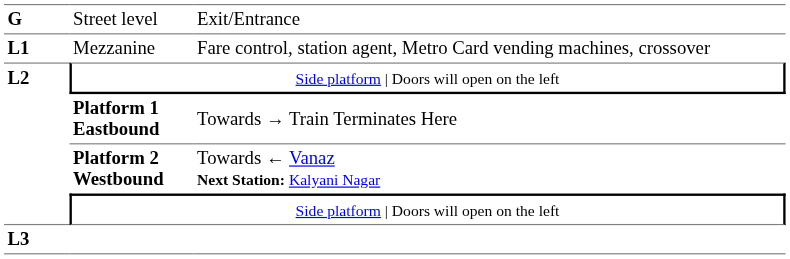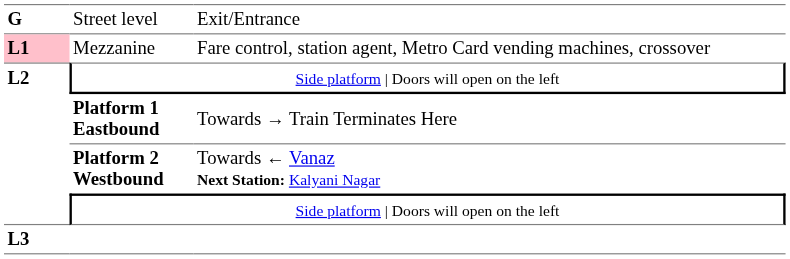(18, 48) no background -> (18, 48) pink background
